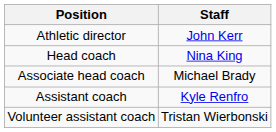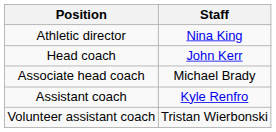(214, 35) John Kerr -> (214, 35) Nina King
(214, 55) Nina King -> (214, 55) John Kerr
